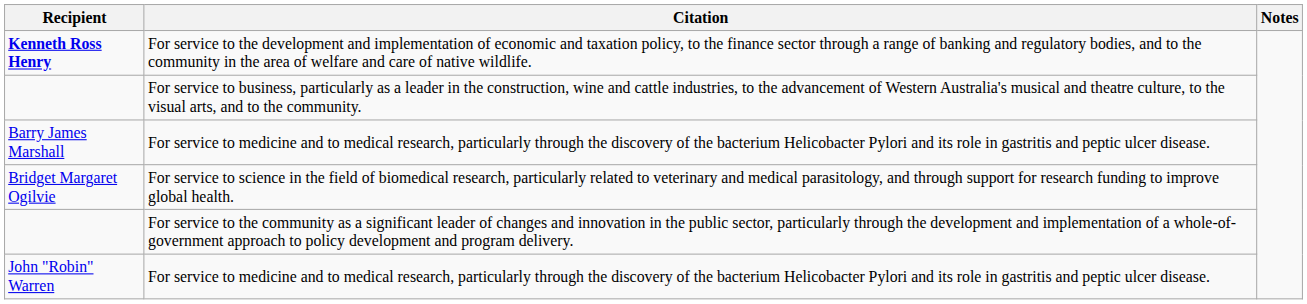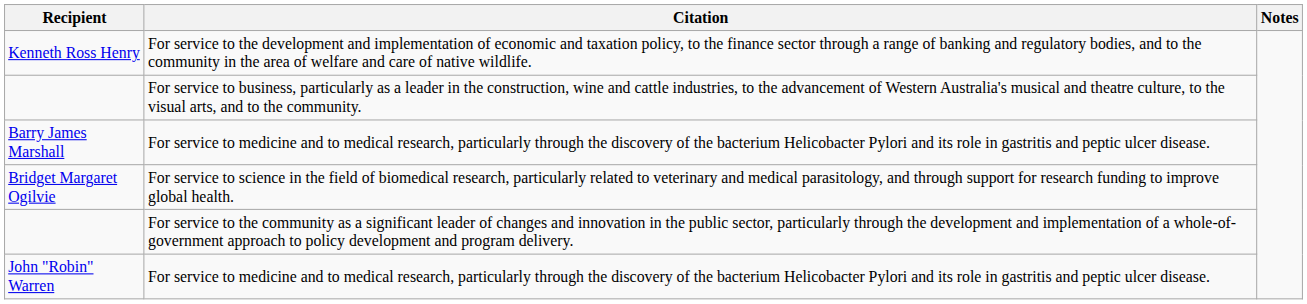(55, 53) bold -> (74, 53) normal
